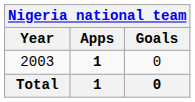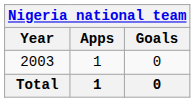(97, 62) bold -> (97, 62) normal
